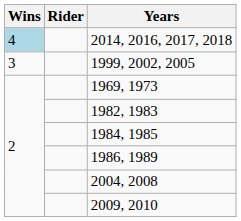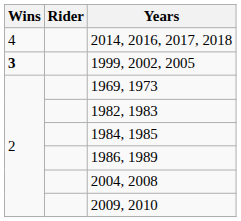(12, 39) lightblue background -> (12, 39) no background
(12, 63) normal -> (12, 63) bold
